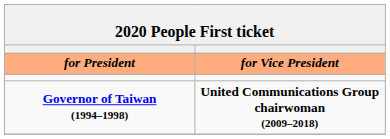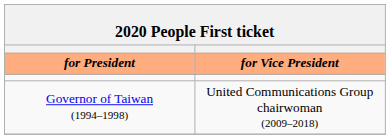(100, 107) bold -> (100, 107) normal
(290, 107) bold -> (290, 107) normal
